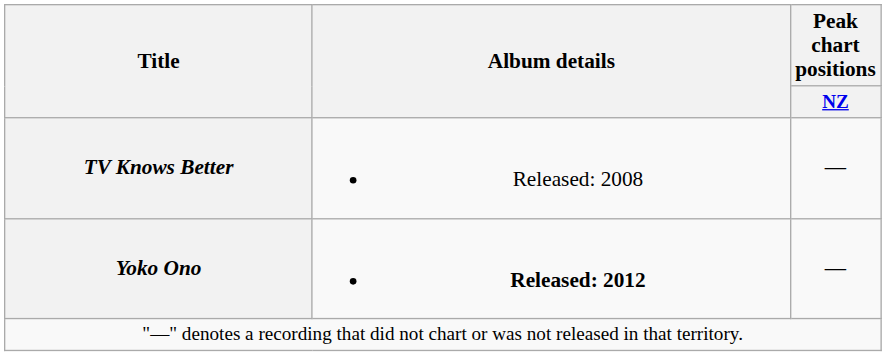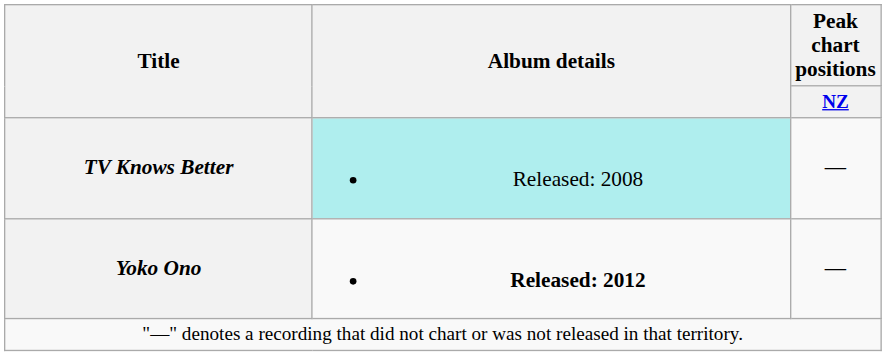(551, 180) no background -> (551, 180) paleturquoise background
